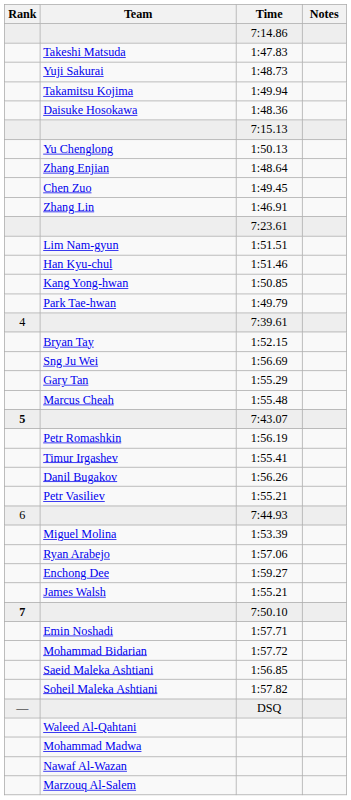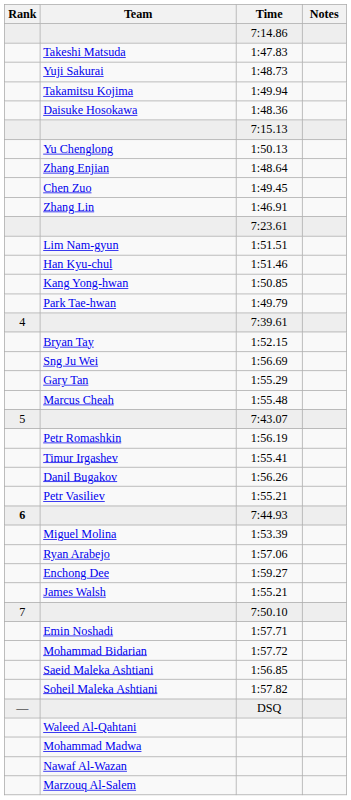(22, 419) bold -> (22, 419) normal
(22, 515) normal -> (22, 515) bold
(22, 611) bold -> (22, 611) normal
